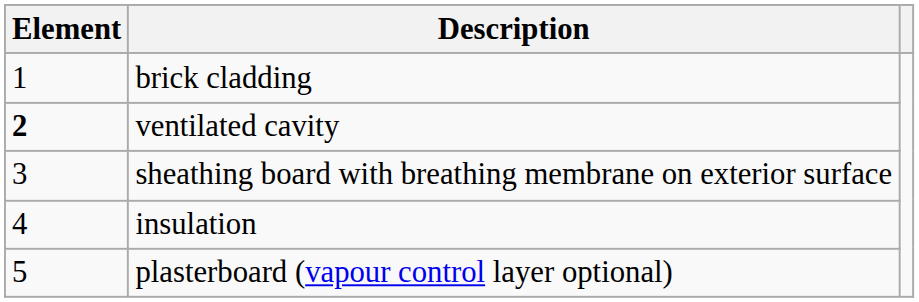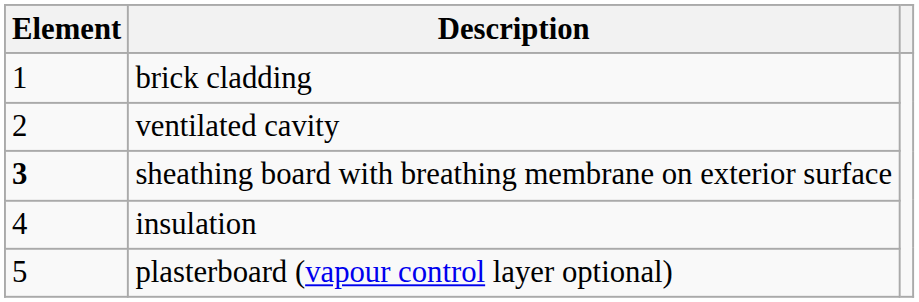(20, 126) bold -> (20, 126) normal
(20, 175) normal -> (20, 175) bold
